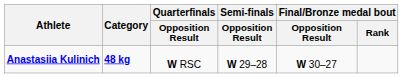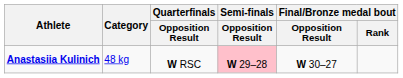(117, 60) bold -> (117, 60) normal
(247, 65) no background -> (247, 65) pink background
